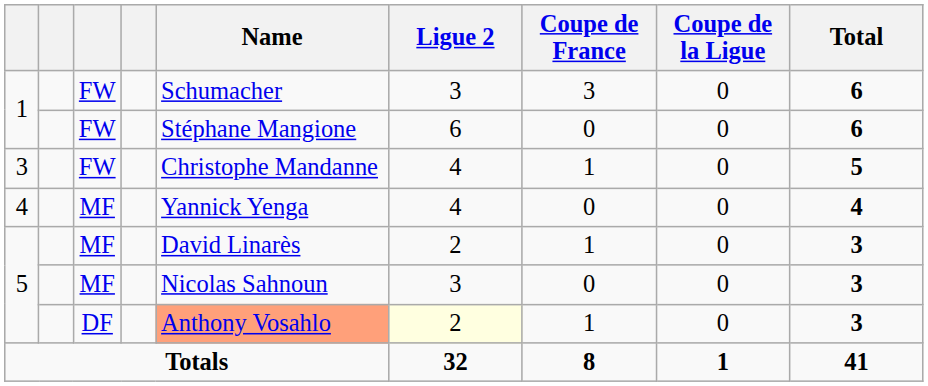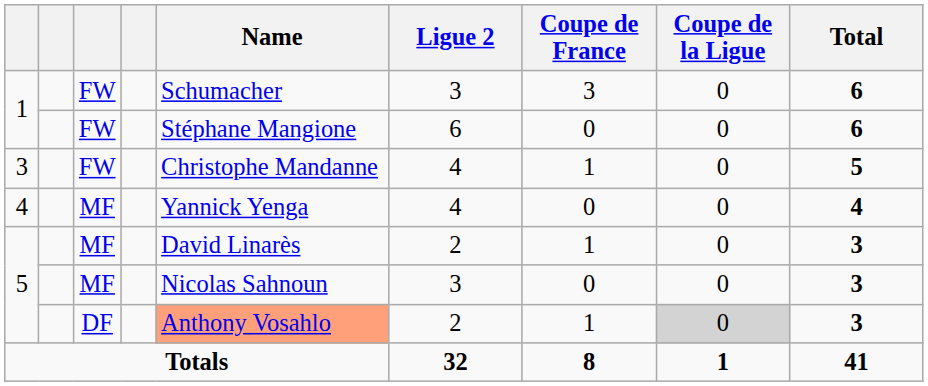(455, 323) lightyellow background -> (455, 323) no background
(723, 323) no background -> (723, 323) lightgrey background
